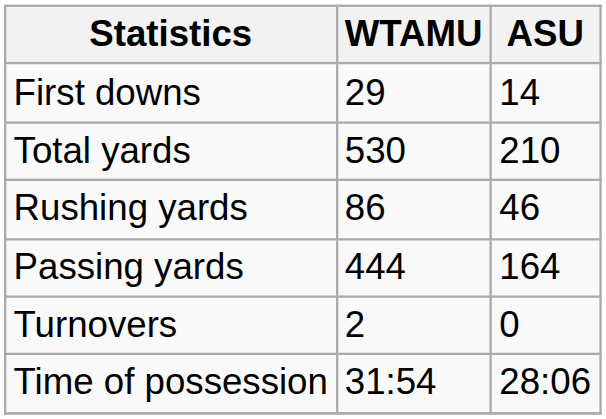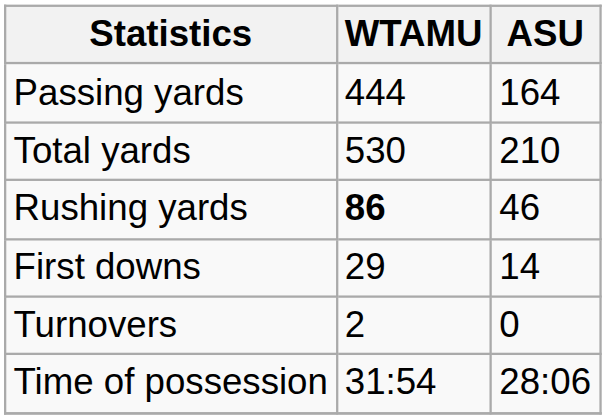rows swapped: (107, 92) <-> (129, 266)
(365, 208) normal -> (365, 208) bold
